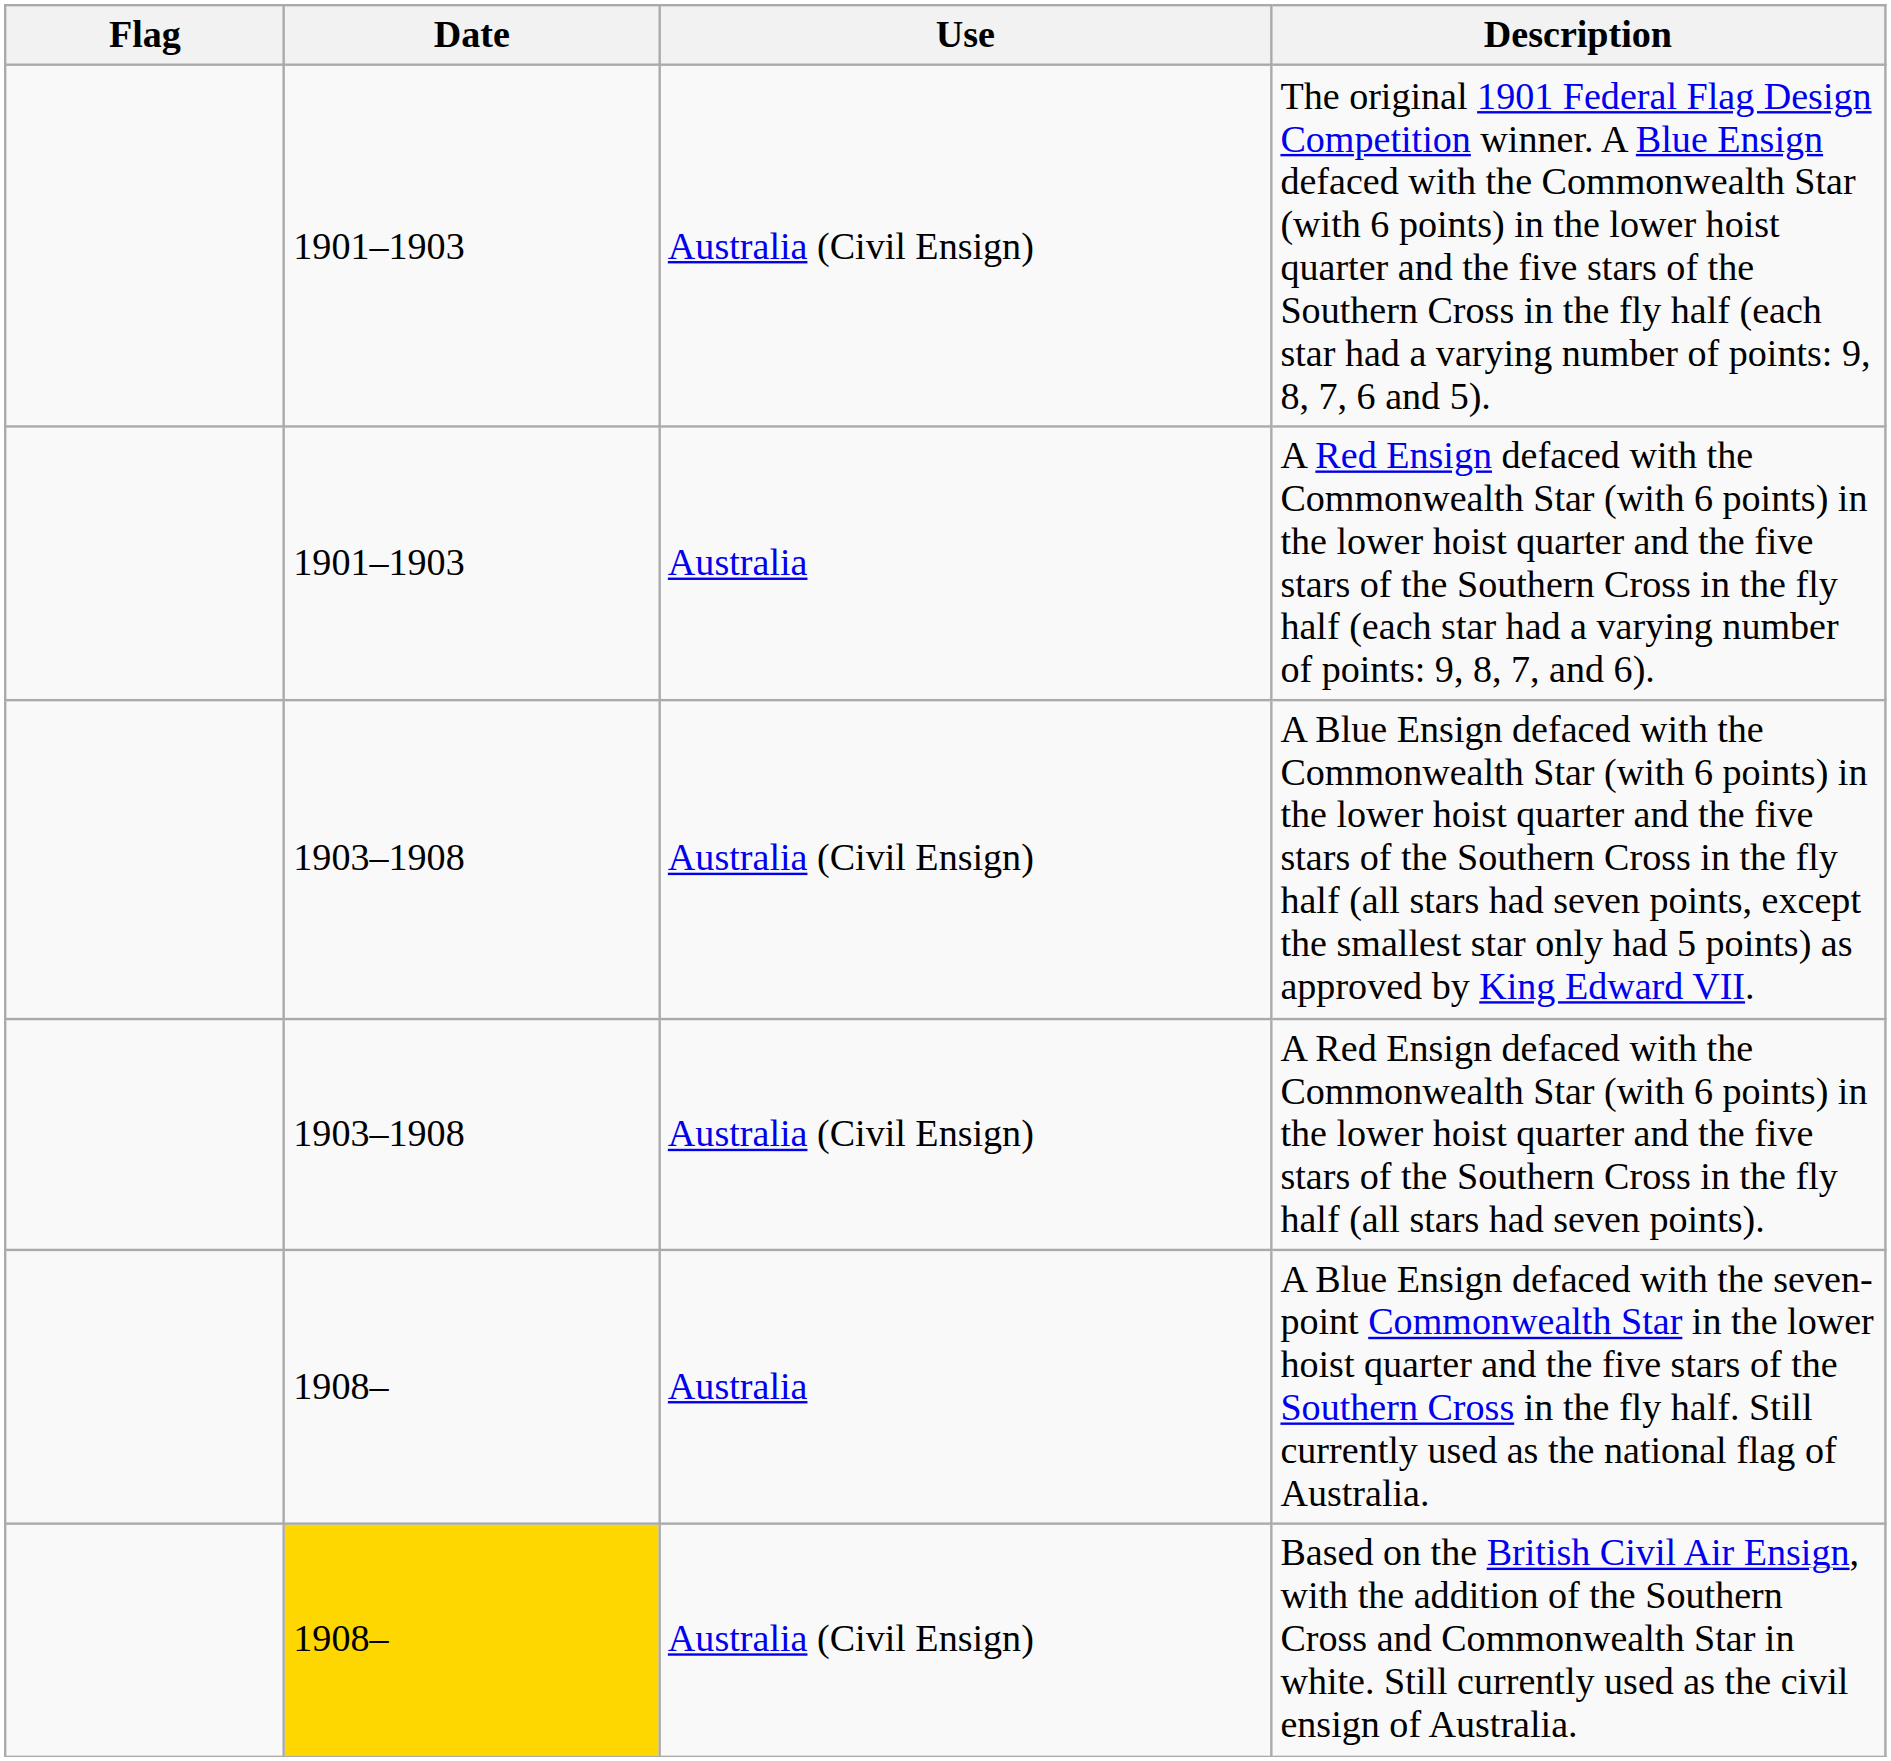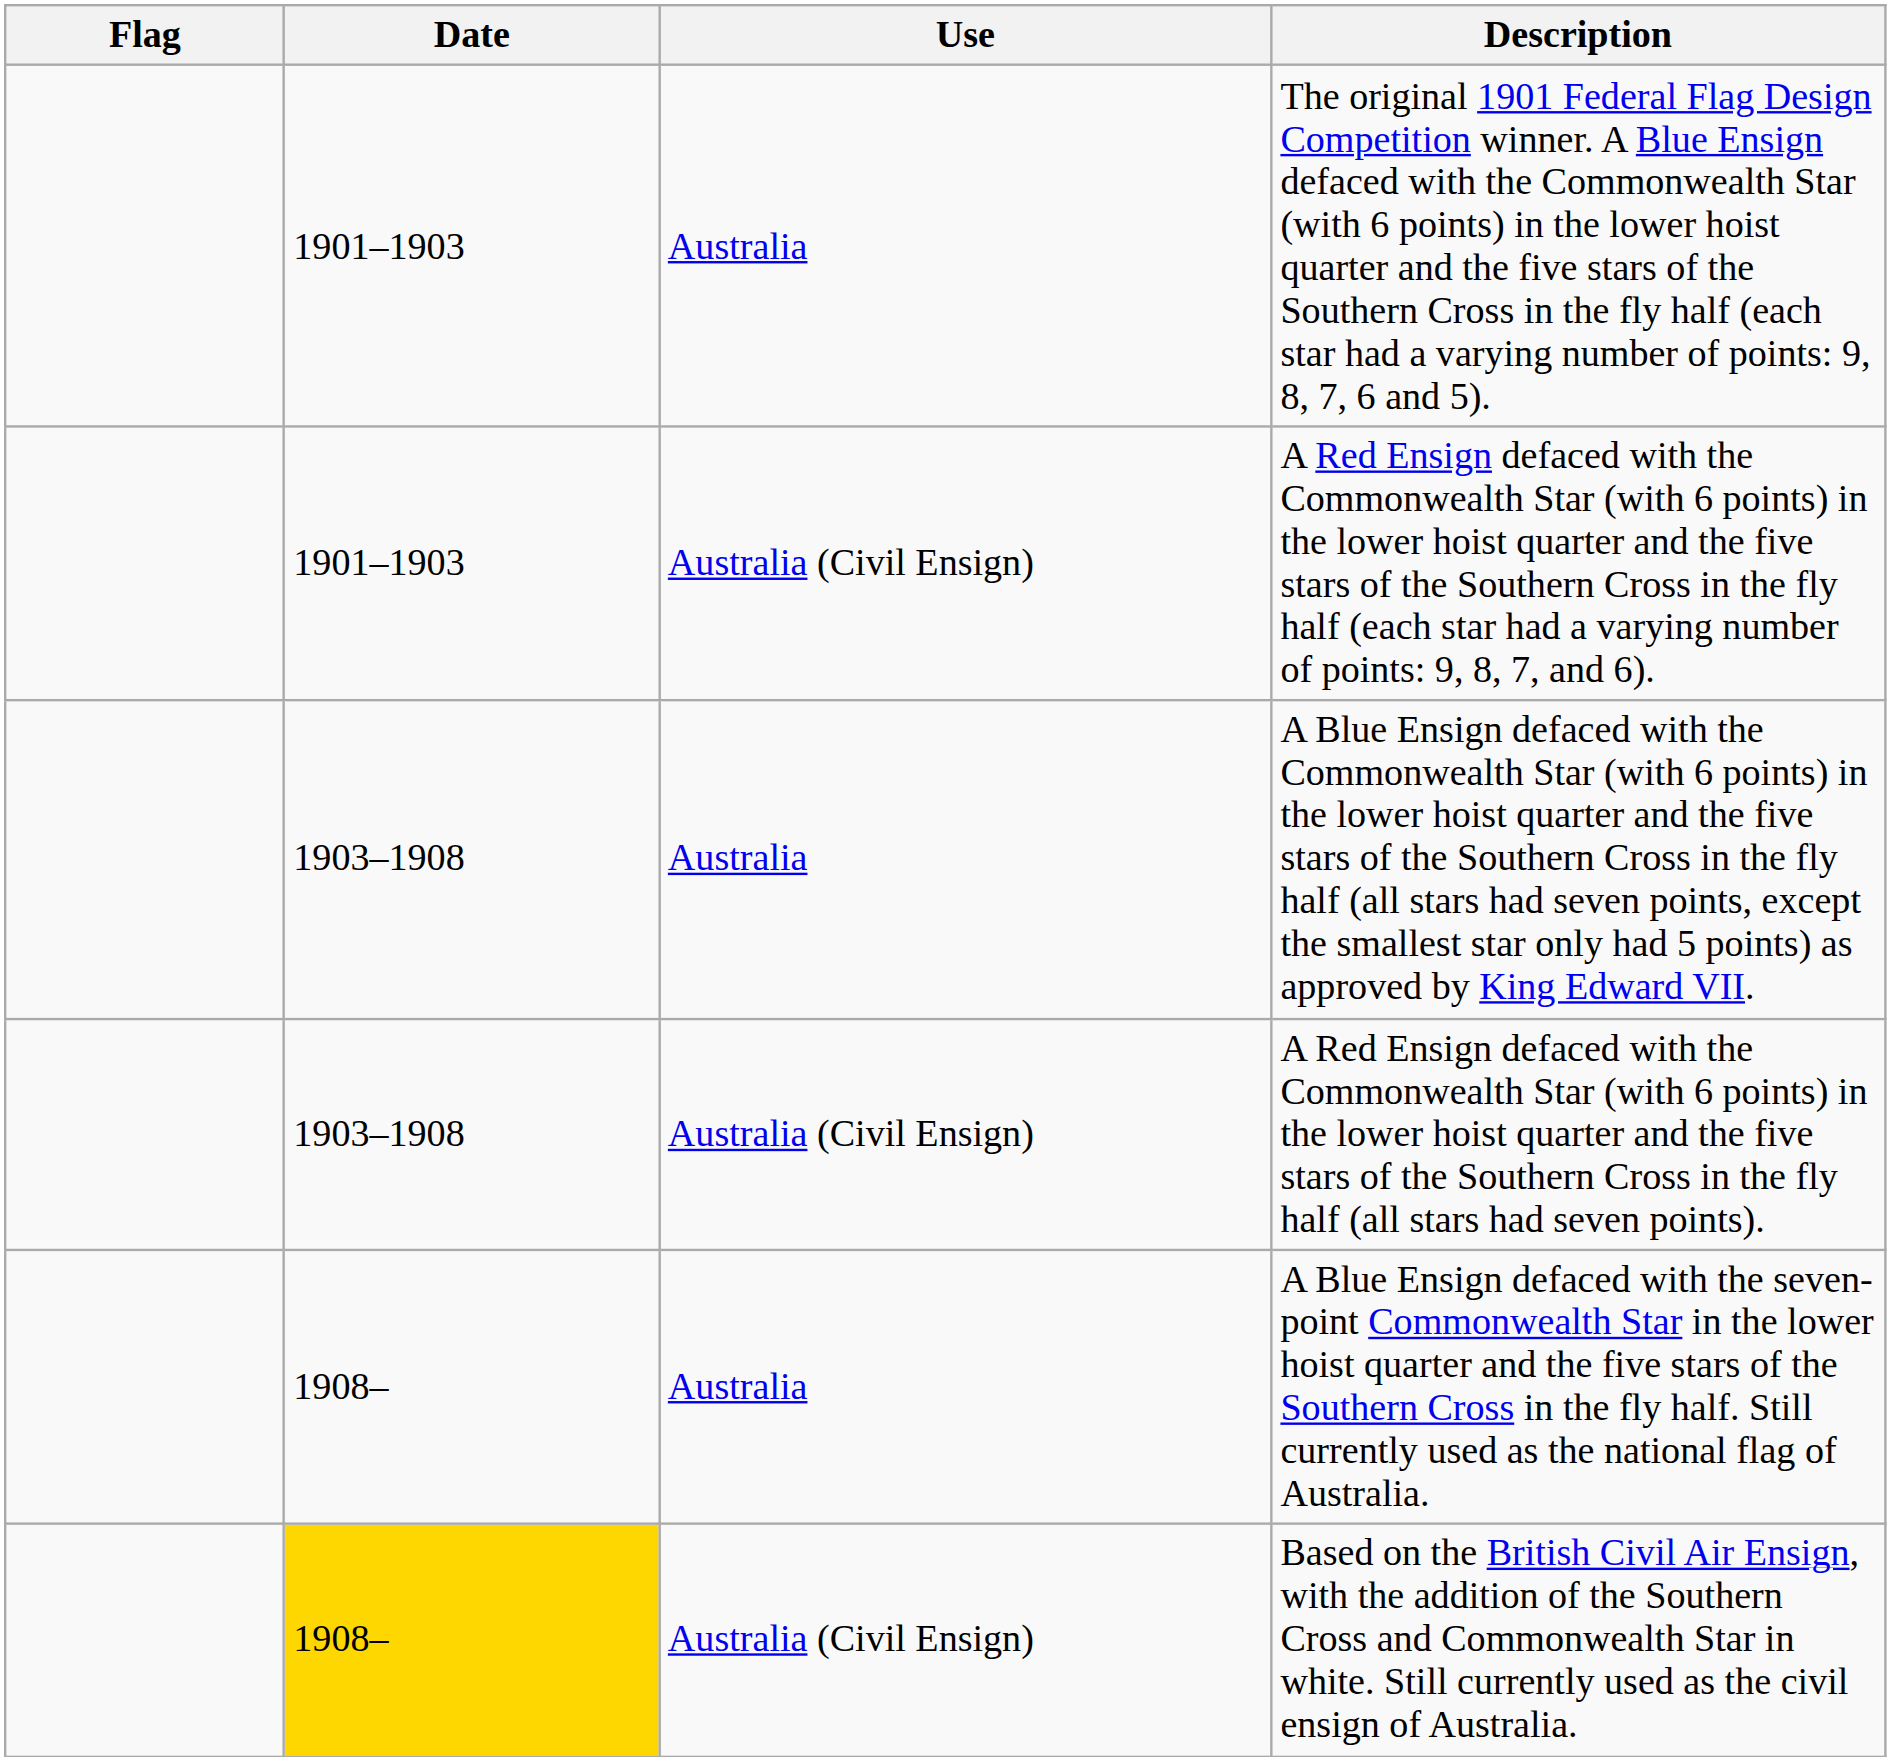(851, 245) Australia (Civil Ensign) -> (738, 245) Australia
(738, 562) Australia -> (851, 562) Australia (Civil Ensign)
(851, 858) Australia (Civil Ensign) -> (738, 858) Australia
